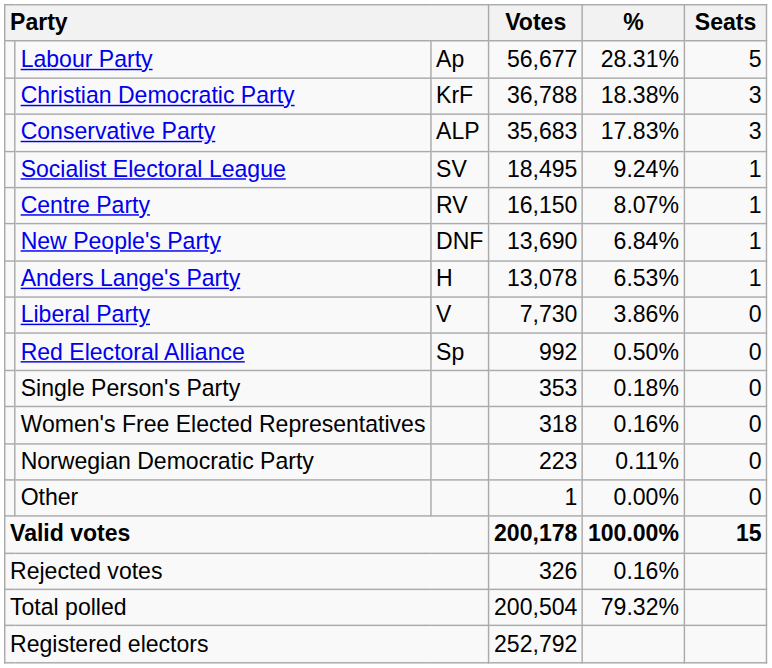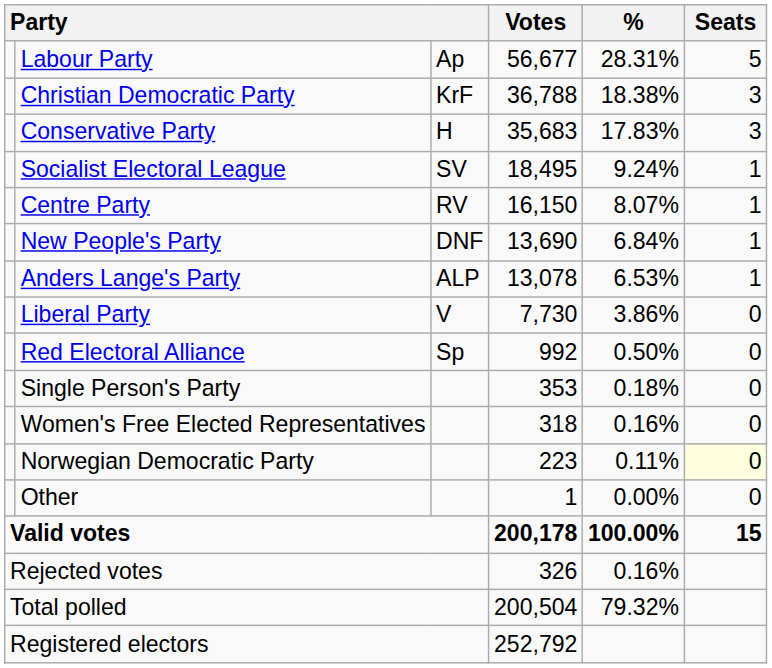(458, 132) ALP -> (444, 132) H
(444, 278) H -> (458, 278) ALP
(755, 461) no background -> (755, 461) lightyellow background
